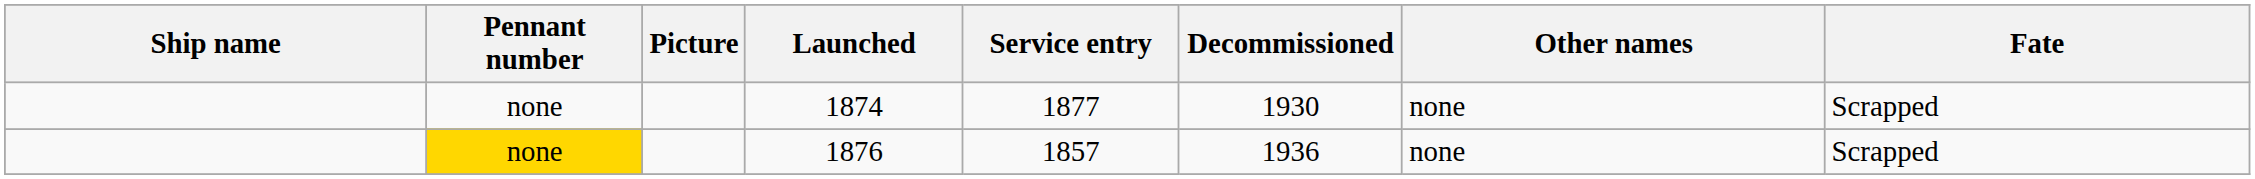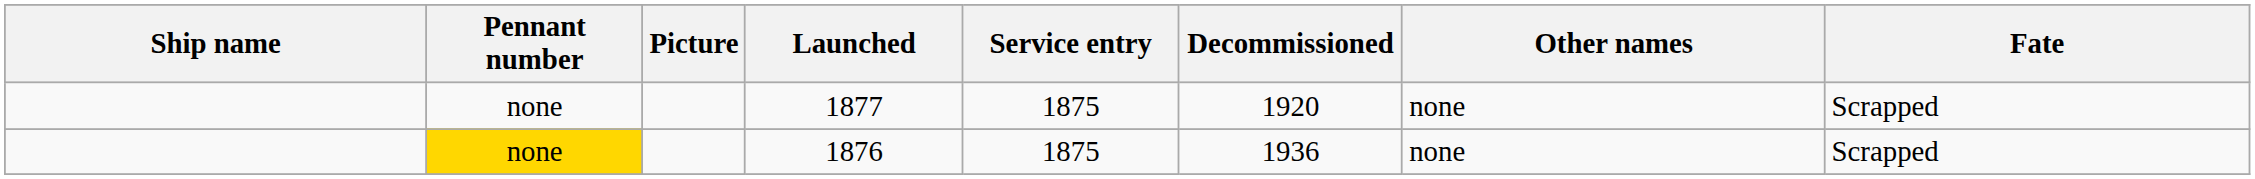(854, 105) 1874 -> (854, 105) 1877
(1071, 105) 1877 -> (1071, 105) 1875
(1290, 105) 1930 -> (1290, 105) 1920
(1071, 151) 1857 -> (1071, 151) 1875
